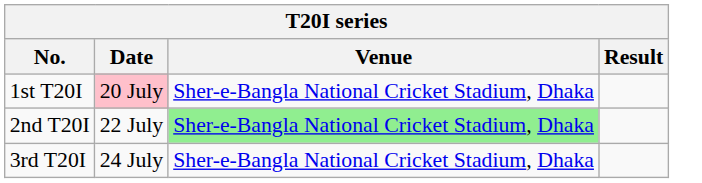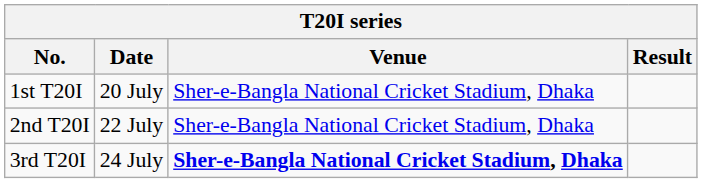(131, 90) pink background -> (131, 90) no background
(384, 125) lightgreen background -> (384, 125) no background
(384, 159) normal -> (398, 159) bold
